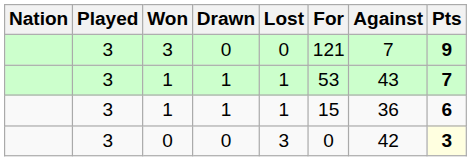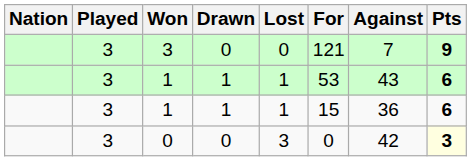(447, 79) 7 -> (447, 79) 6
